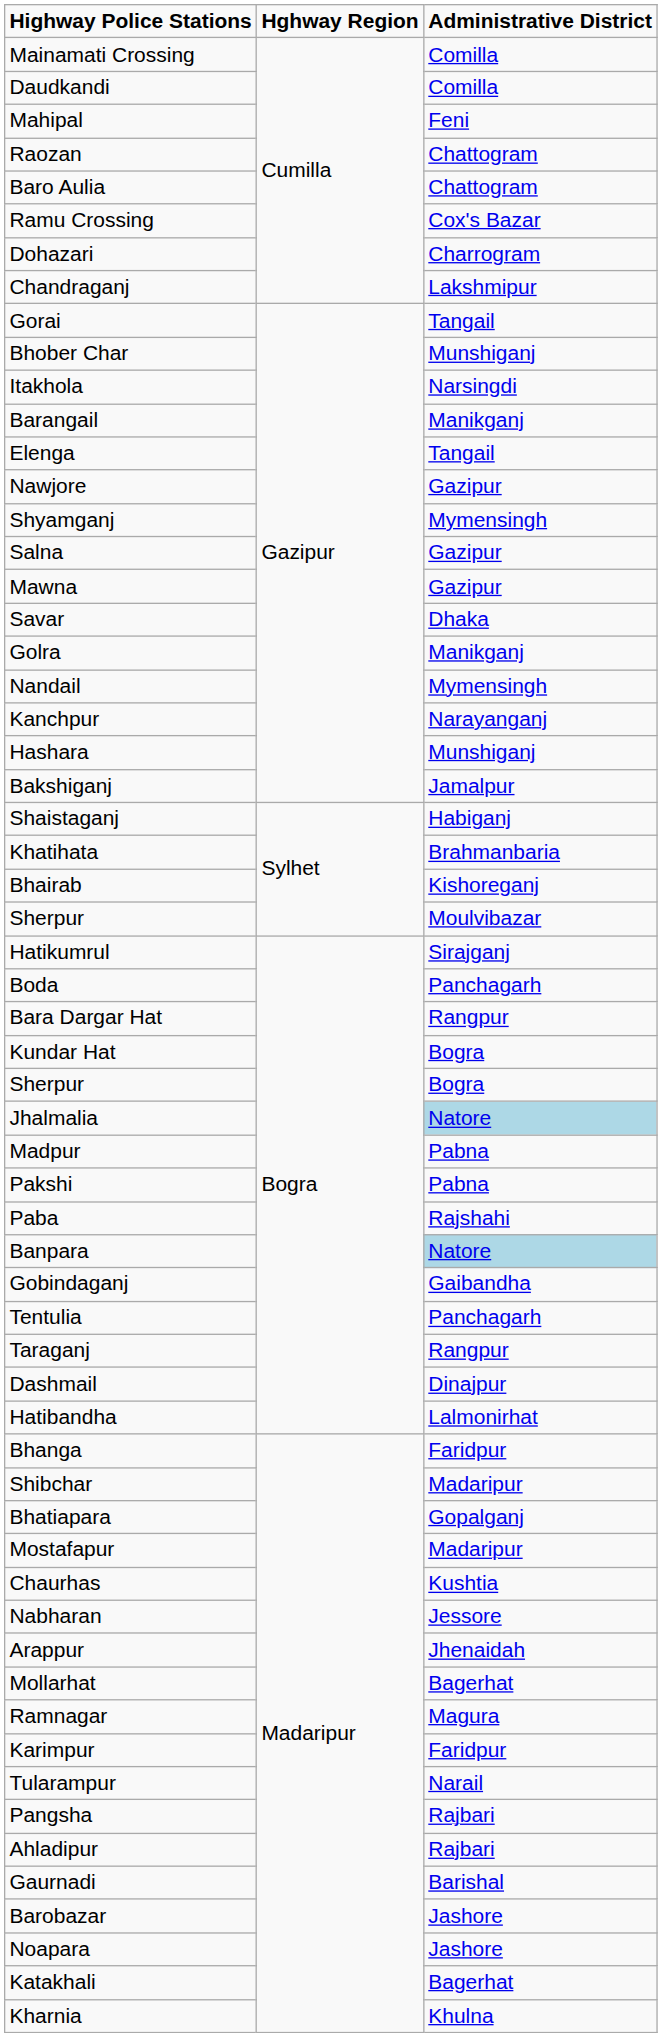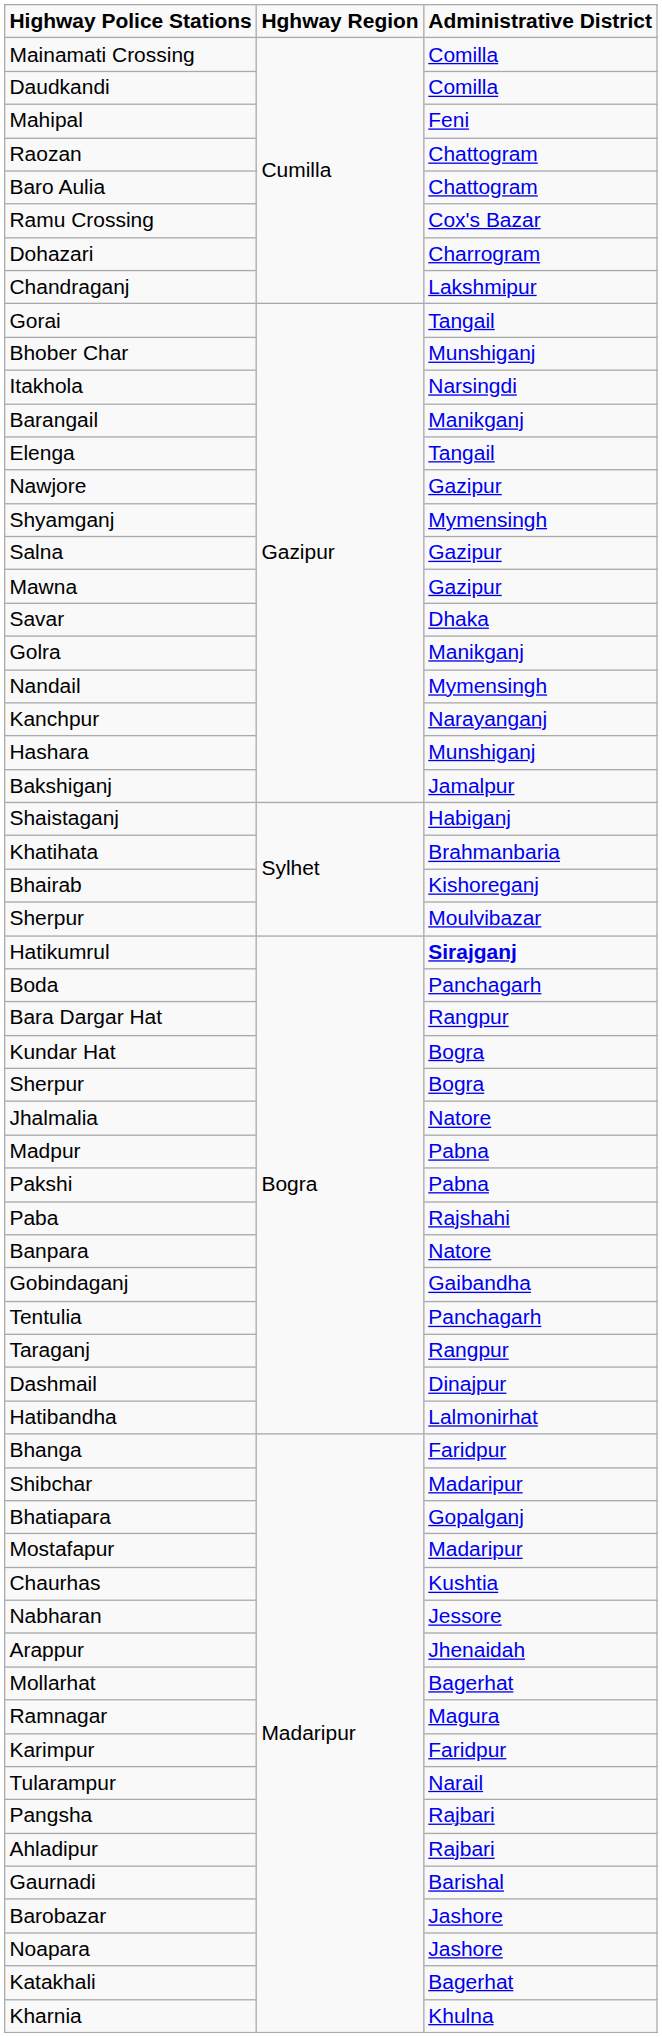(469, 951) normal -> (473, 951) bold
(460, 1118) lightblue background -> (460, 1118) no background
(460, 1251) lightblue background -> (460, 1251) no background
